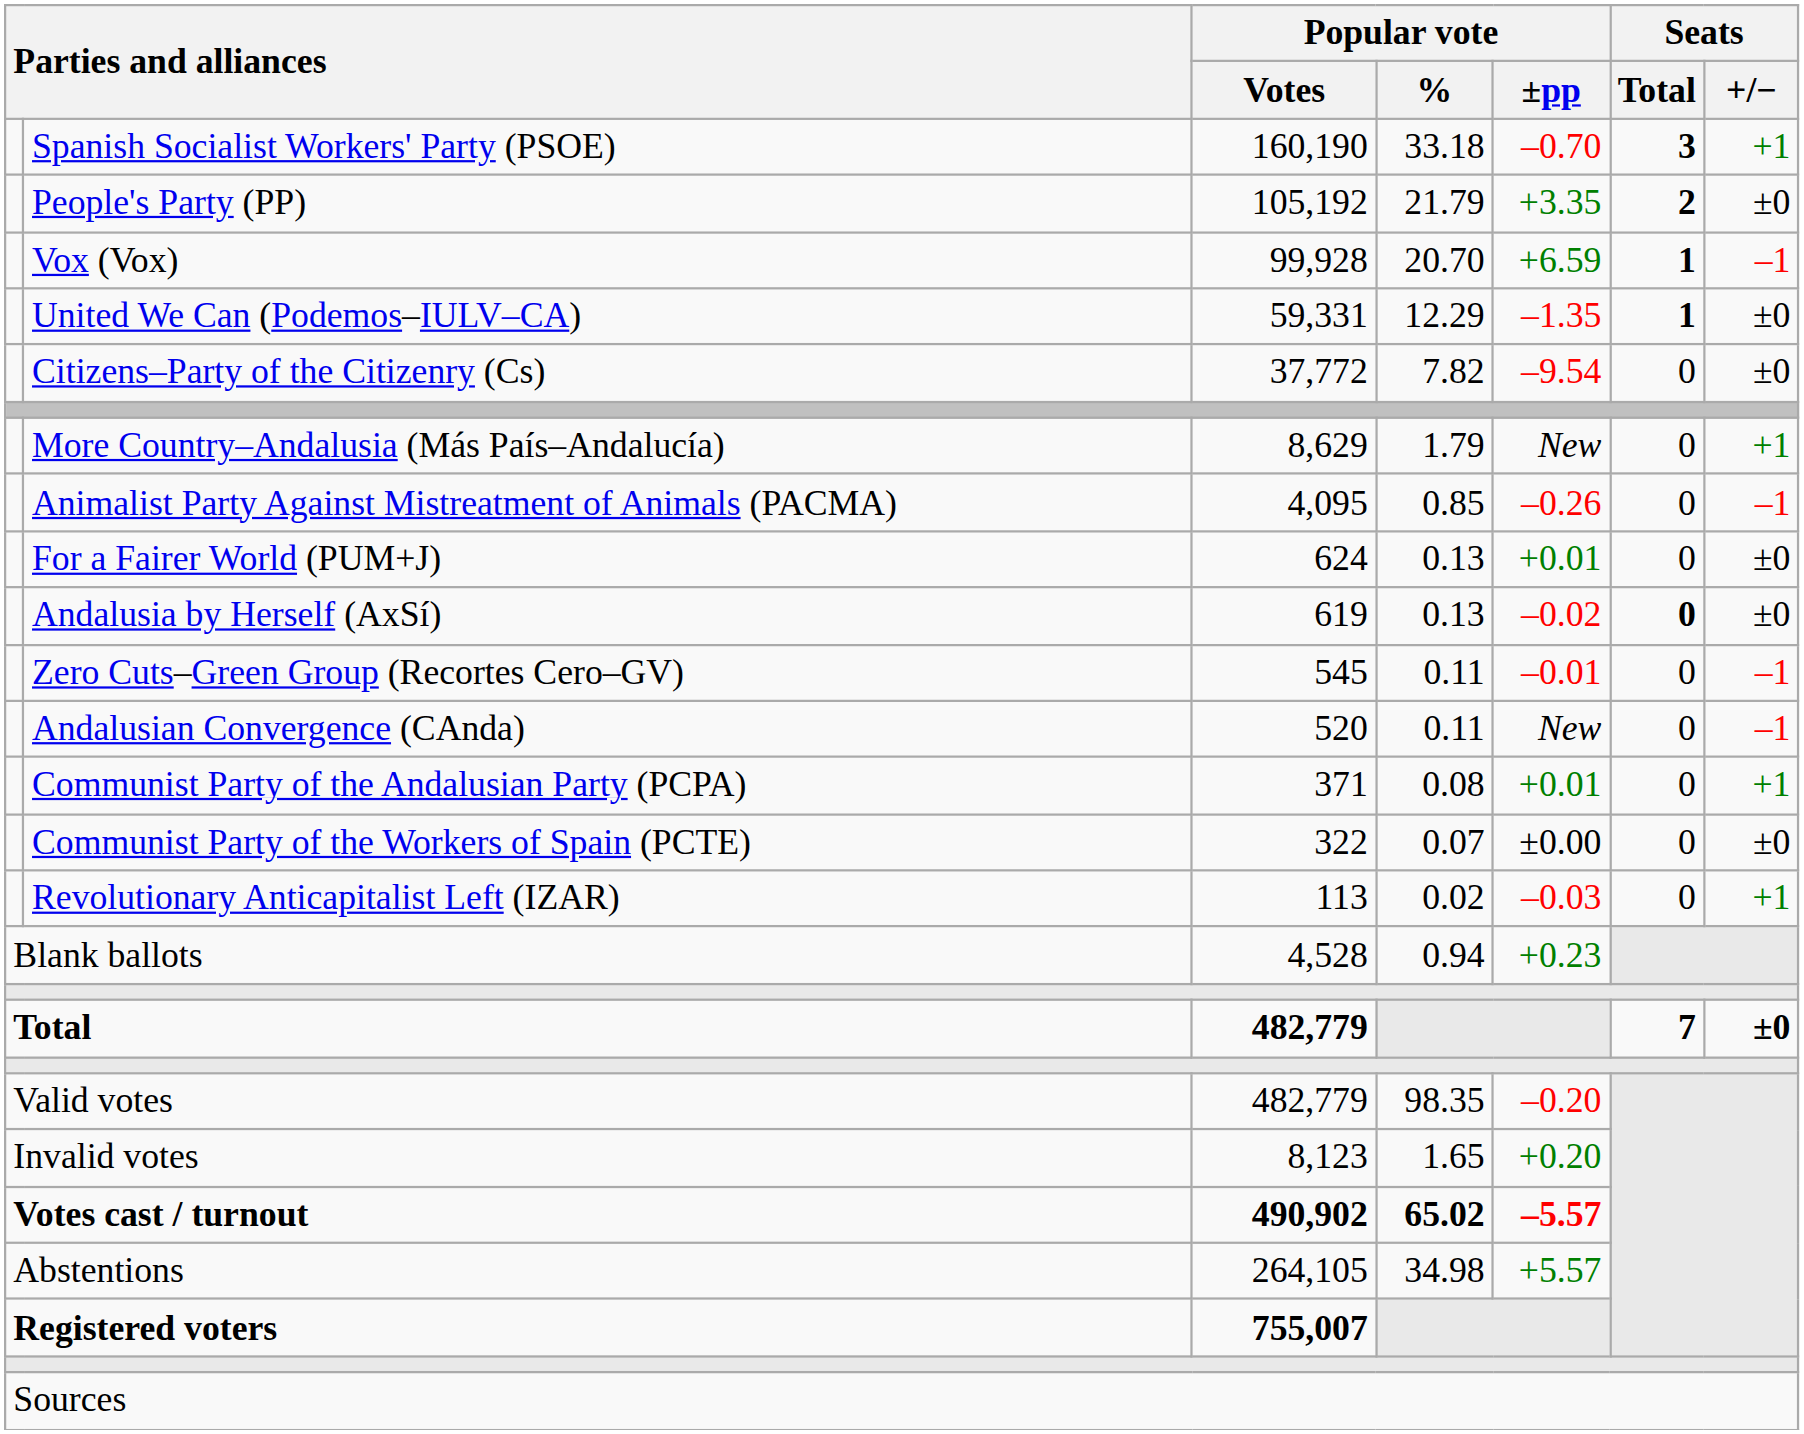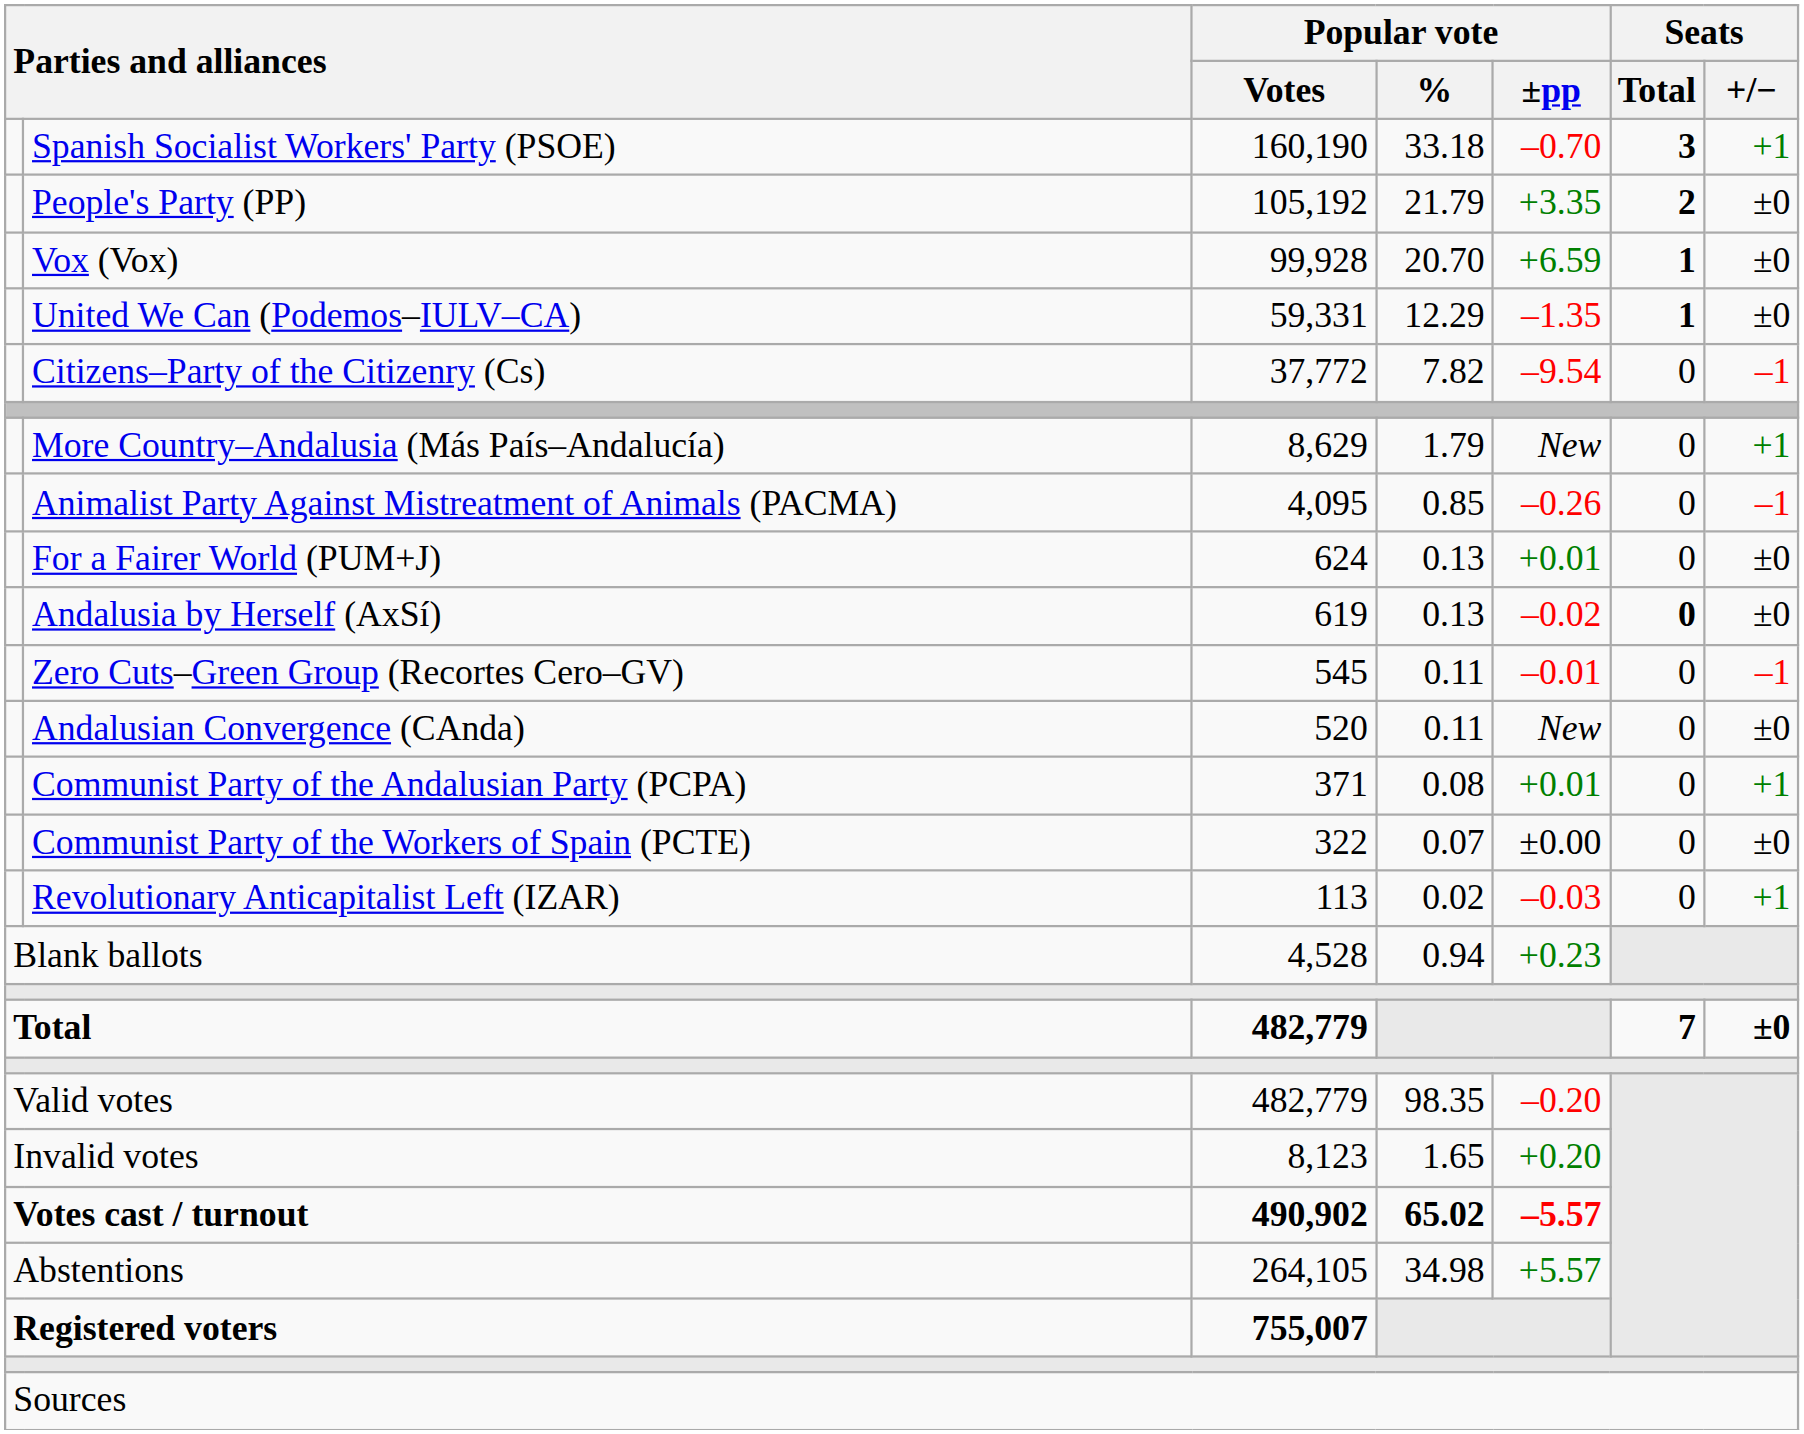(1773, 259) –1 -> (1772, 259) ±0
(1772, 372) ±0 -> (1773, 372) –1
(1773, 728) –1 -> (1772, 728) ±0
